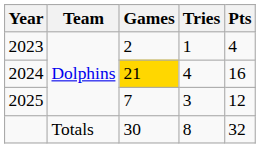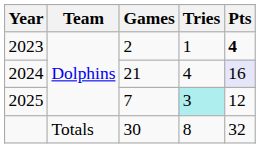(233, 45) normal -> (233, 45) bold
(132, 73) gold background -> (132, 73) no background
(237, 73) no background -> (237, 73) lavender background
(187, 101) no background -> (187, 101) paleturquoise background
